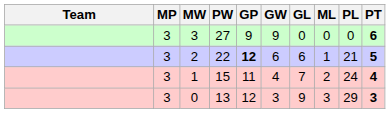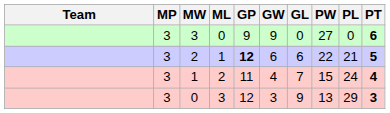columns swapped: (327, 14) <-> (223, 14)
